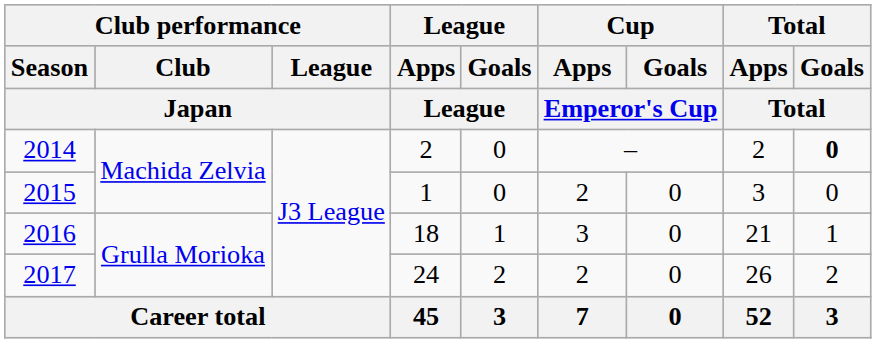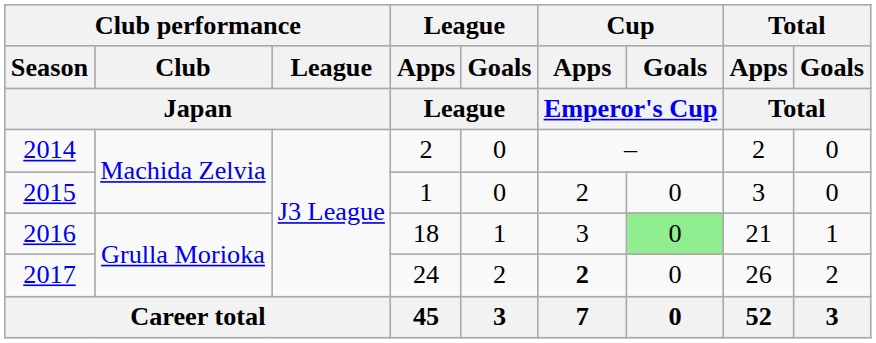(832, 150) bold -> (832, 150) normal
(675, 233) no background -> (675, 233) lightgreen background
(582, 274) normal -> (582, 274) bold
